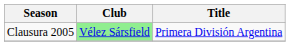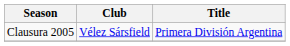(115, 31) lightgreen background -> (115, 31) no background
